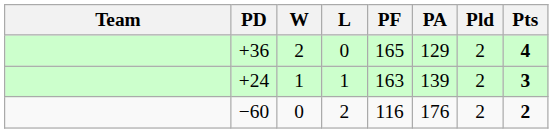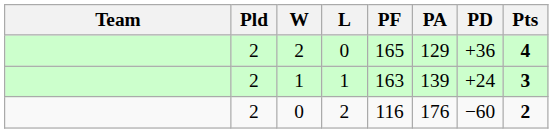columns swapped: (480, 19) <-> (254, 19)
